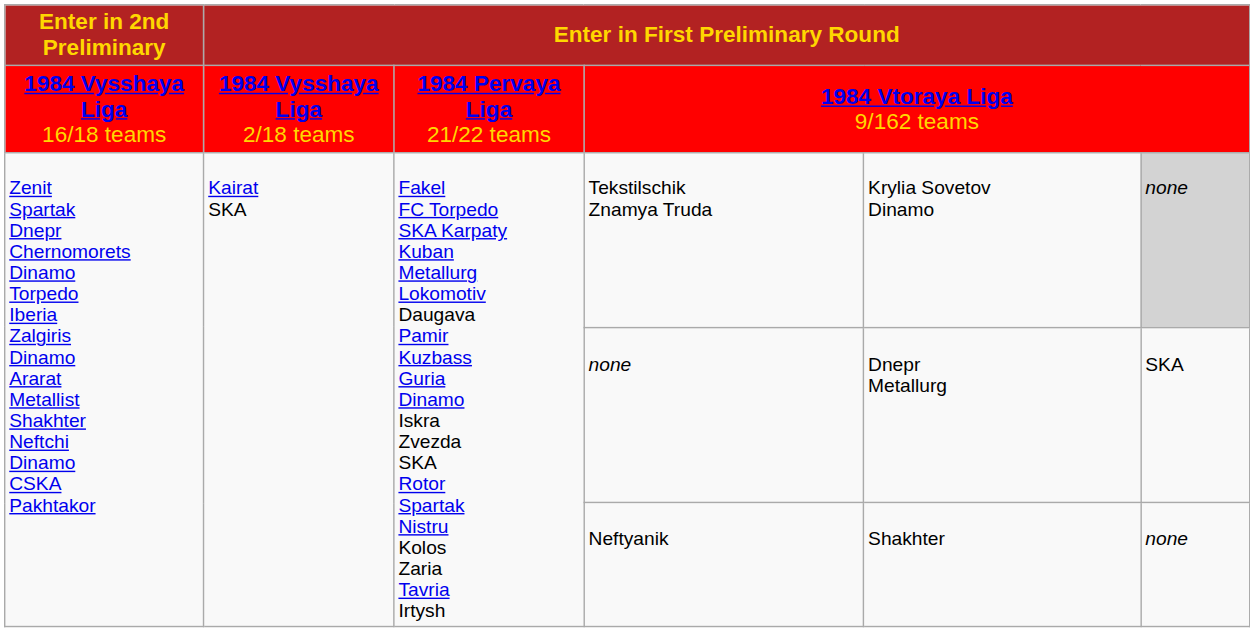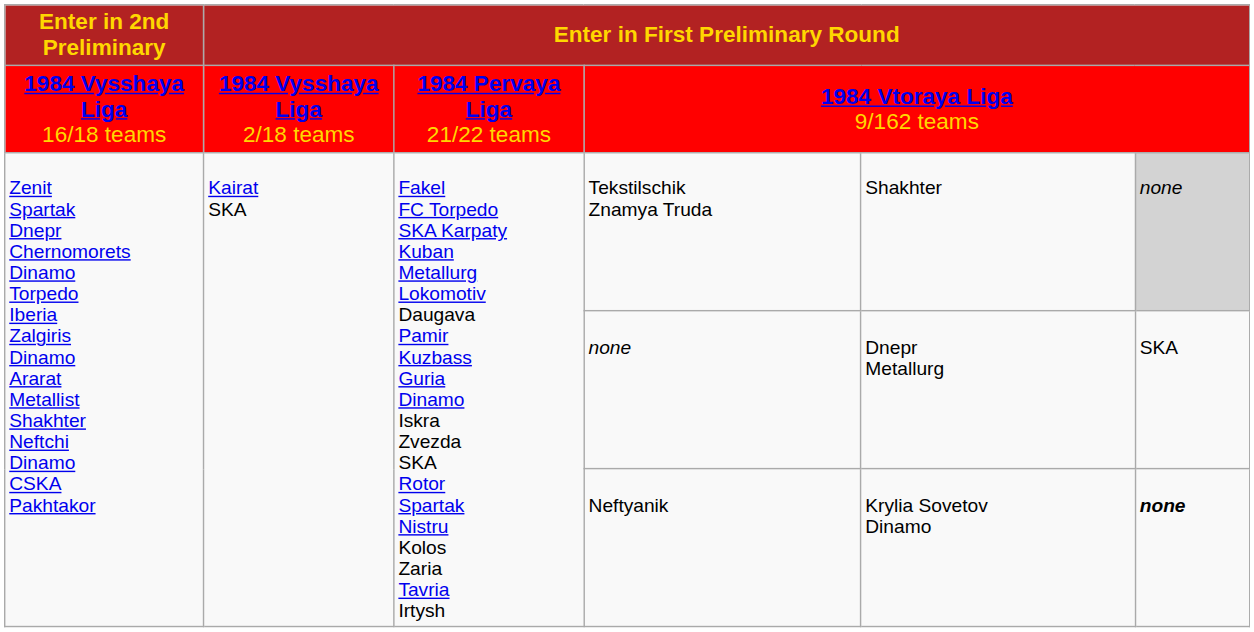(929, 199) Krylia Sovetov Dinamo -> (904, 189) Shakhter
(906, 539) Shakhter -> (927, 515) Krylia Sovetov Dinamo
(1167, 539) normal -> (1163, 505) bold
